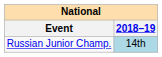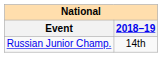(136, 44) lightblue background -> (136, 44) no background
